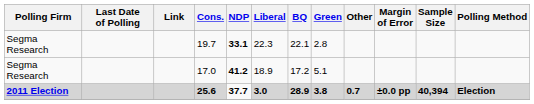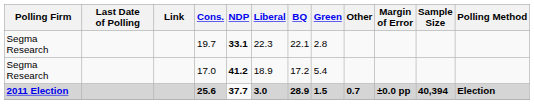(320, 70) 5.1 -> (320, 70) 5.4
(320, 91) 3.8 -> (320, 91) 1.5
